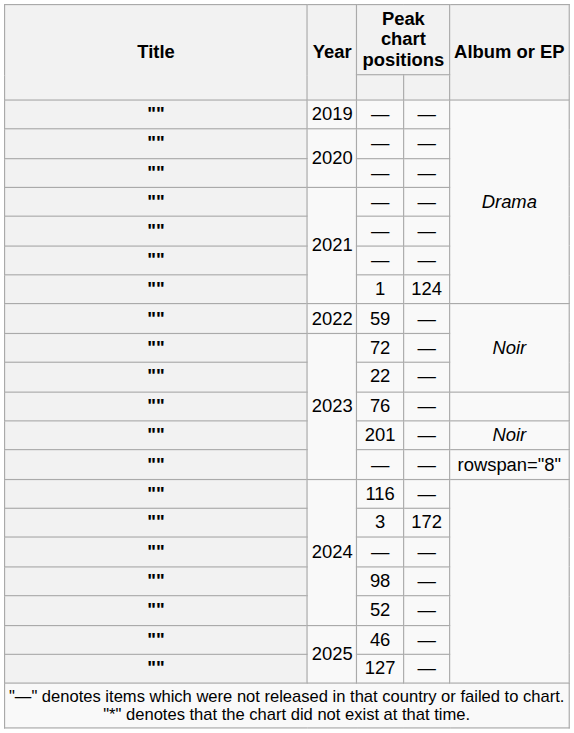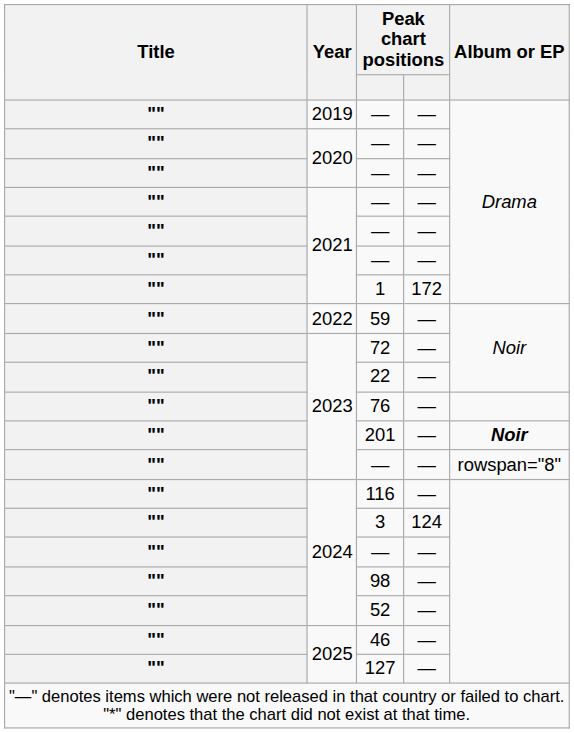(427, 289) 124 -> (427, 289) 172
(509, 435) normal -> (509, 435) bold
(427, 522) 172 -> (427, 522) 124
